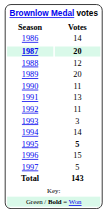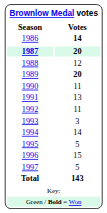(77, 38) normal -> (77, 38) bold
(77, 75) normal -> (77, 75) bold
(77, 144) bold -> (77, 144) normal
